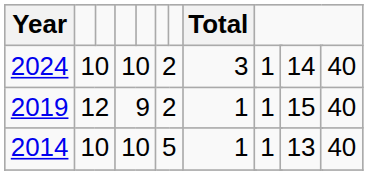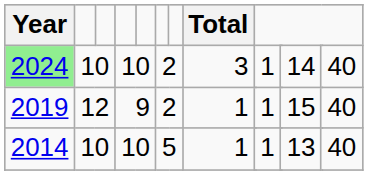(40, 66) no background -> (40, 66) lightgreen background
